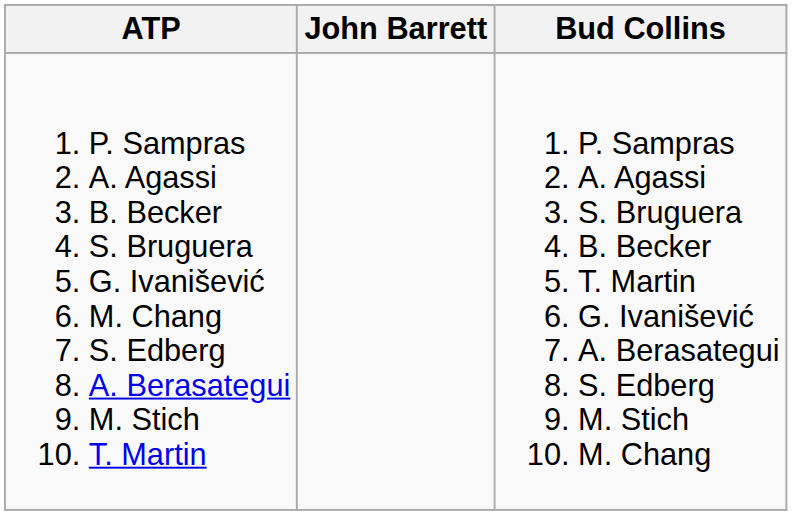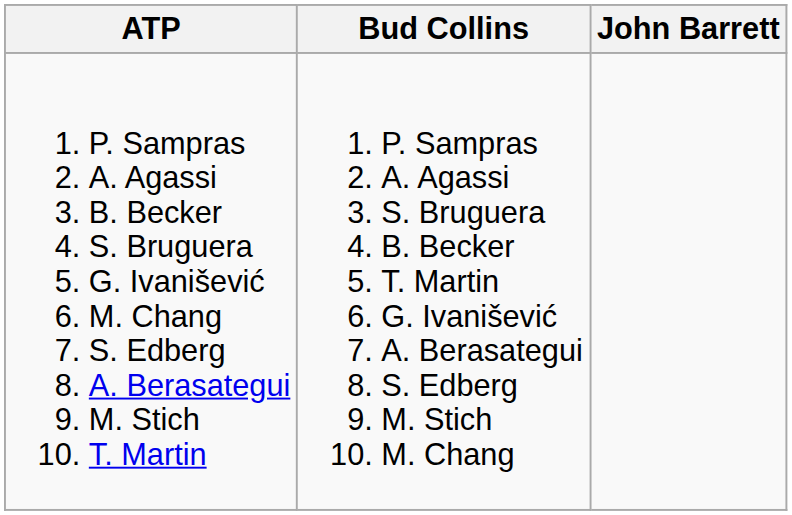columns swapped: (640, 28) <-> (396, 28)
